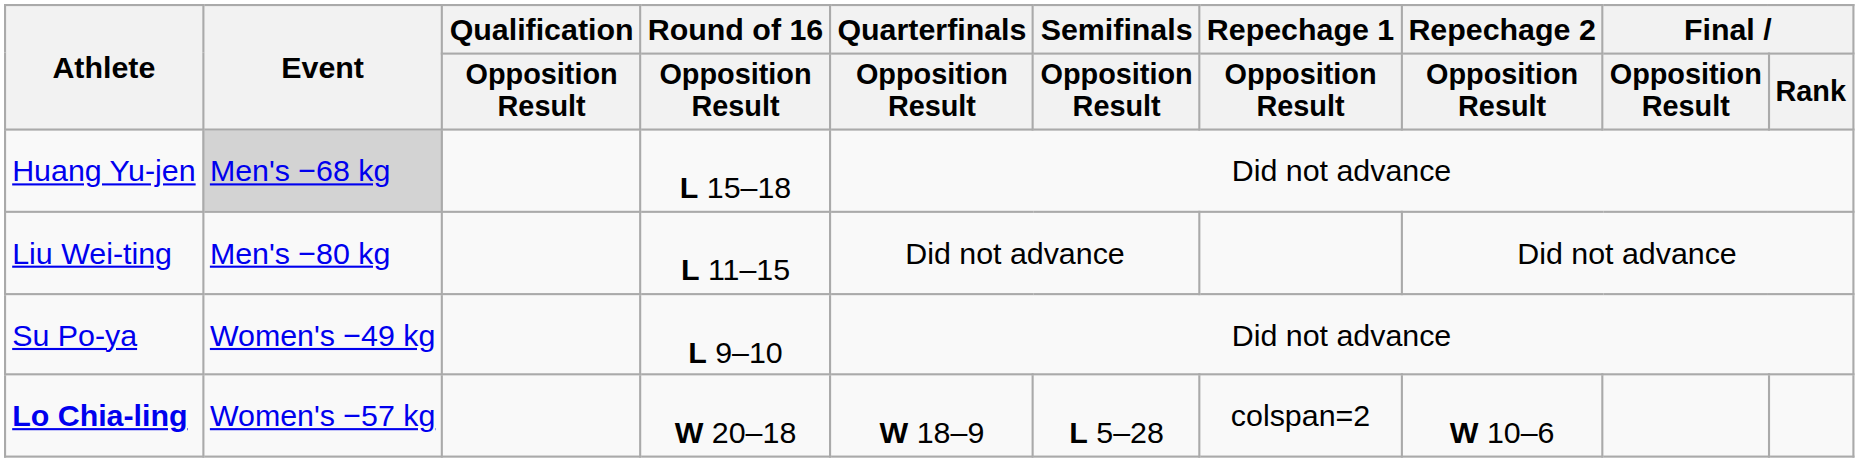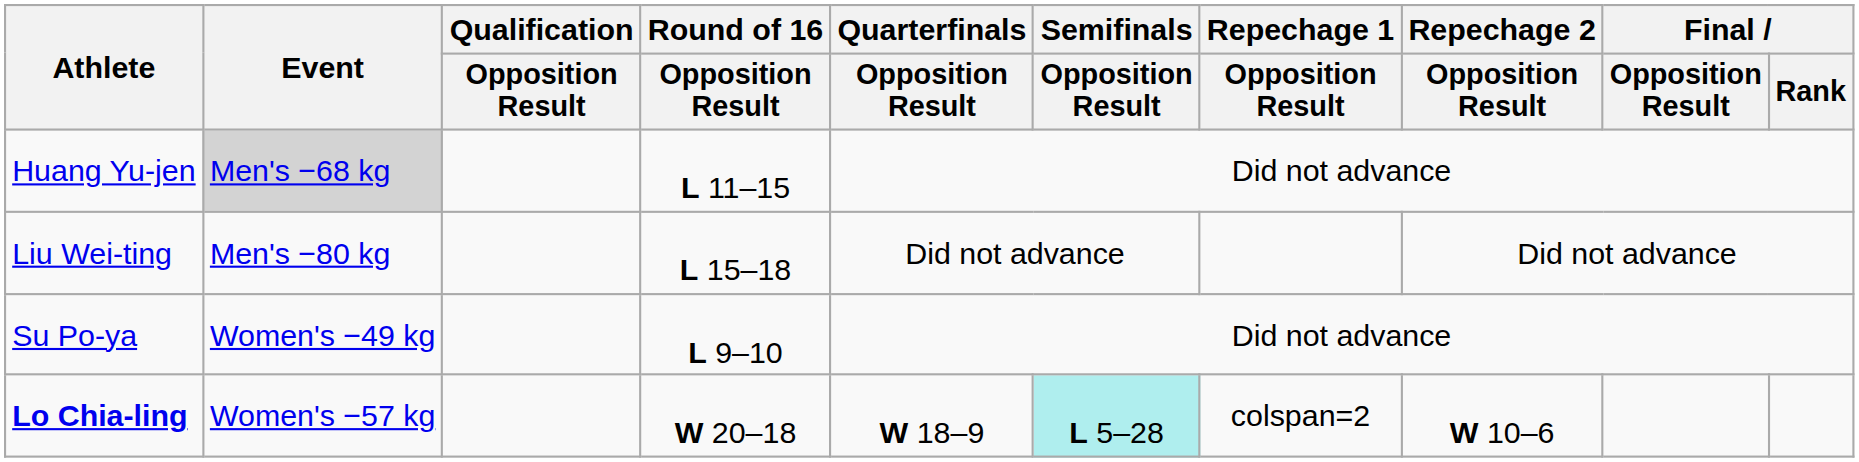(735, 188) L 15–18 -> (735, 188) L 11–15
(735, 270) L 11–15 -> (735, 270) L 15–18
(1117, 433) no background -> (1117, 433) paleturquoise background
